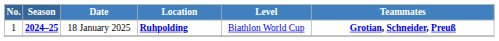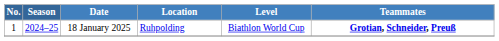(42, 28) bold -> (42, 28) normal
(164, 28) bold -> (162, 28) normal
